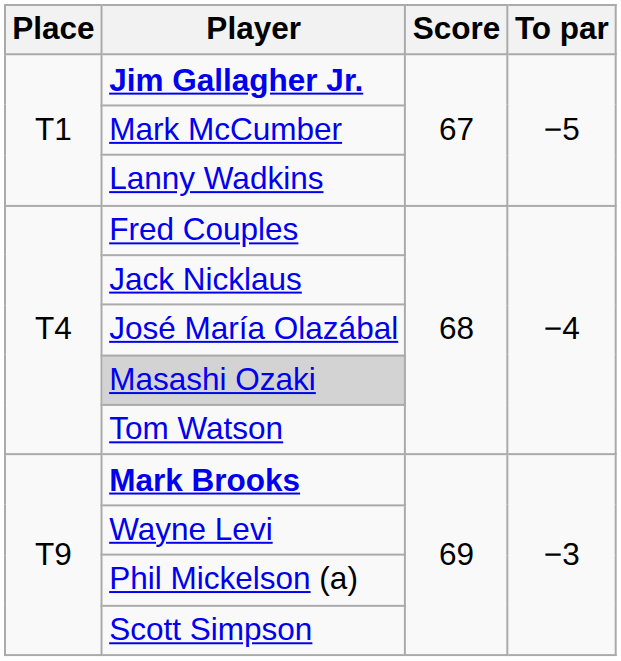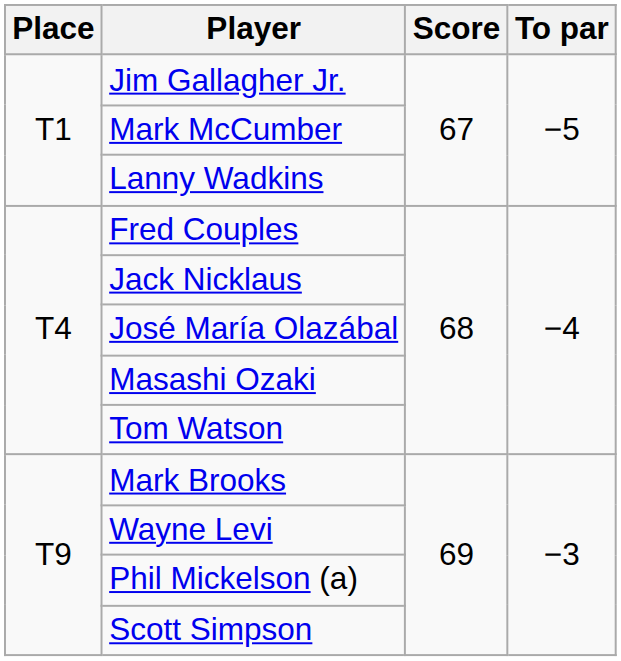(236, 79) bold -> (227, 79) normal
(212, 379) lightgrey background -> (212, 379) no background
(205, 479) bold -> (198, 479) normal
